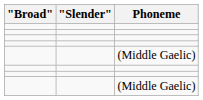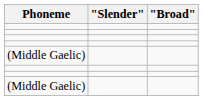columns swapped: (156, 14) <-> (30, 14)
